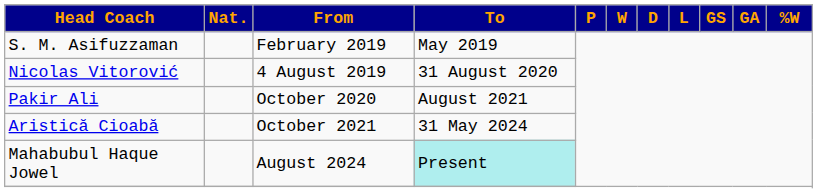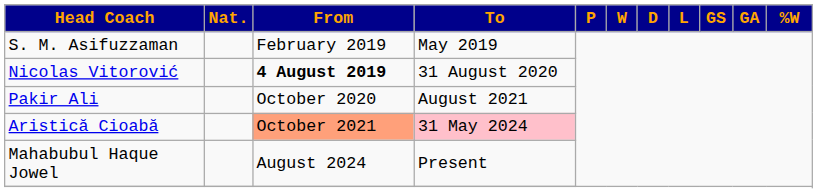(321, 72) normal -> (321, 72) bold
(316, 127) no background -> (316, 127) lightsalmon background
(473, 127) no background -> (473, 127) pink background
(453, 163) paleturquoise background -> (453, 163) no background
